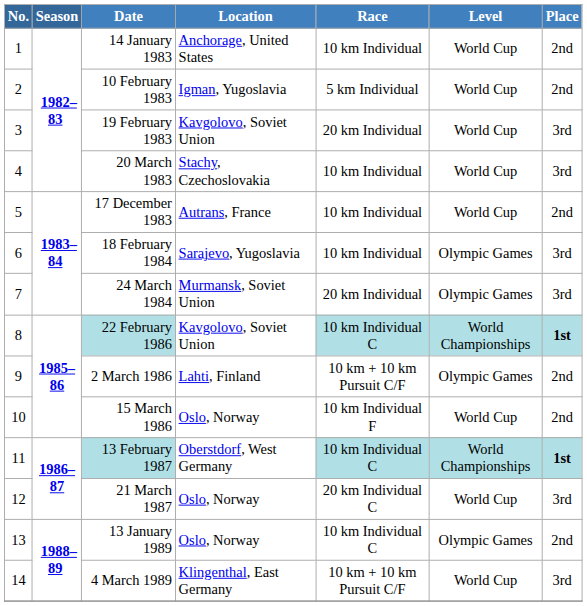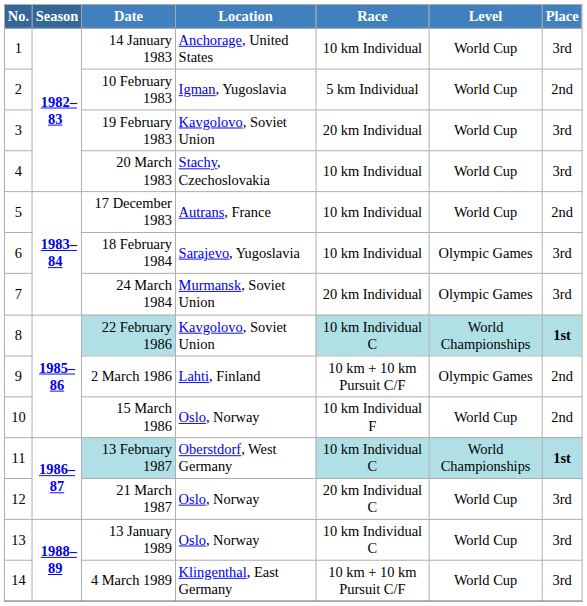(562, 48) 2nd -> (562, 48) 3rd
(486, 539) Olympic Games -> (486, 539) World Cup
(562, 539) 2nd -> (562, 539) 3rd
